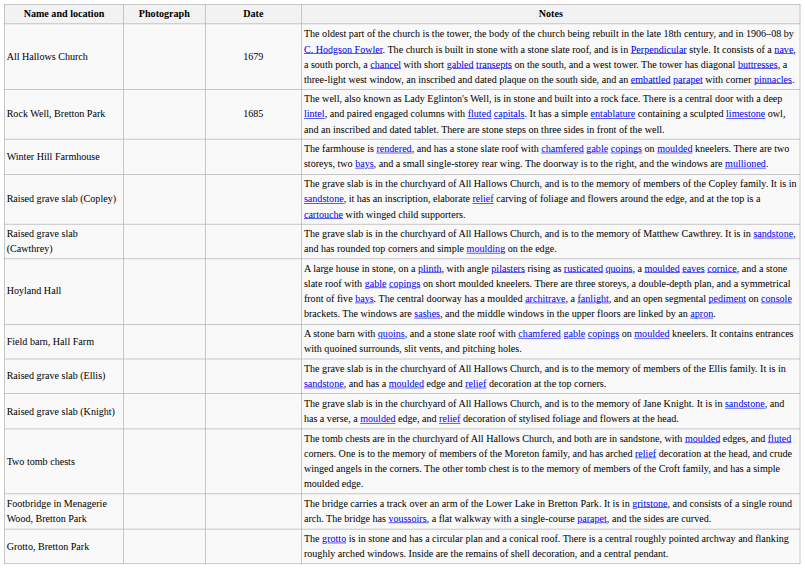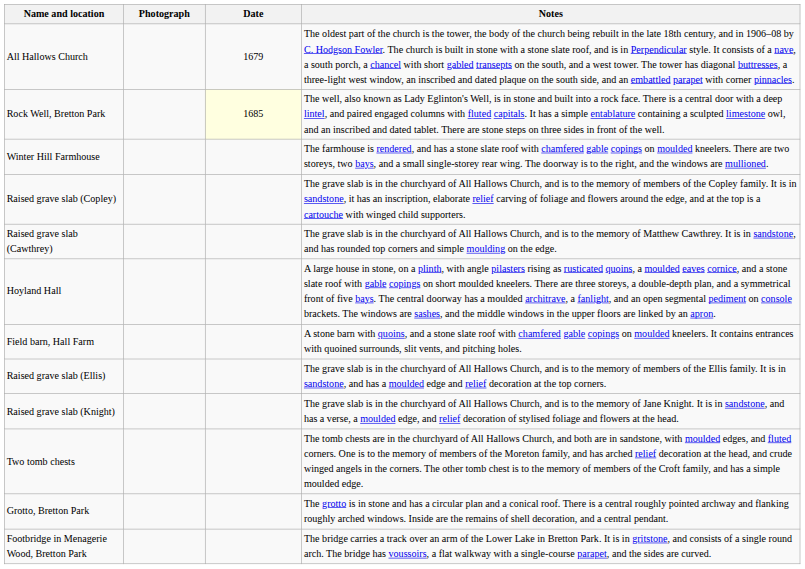(253, 114) no background -> (253, 114) lightyellow background
rows swapped: (48, 546) <-> (57, 511)
